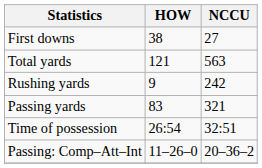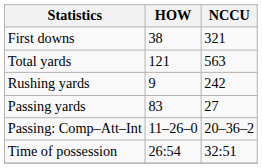(211, 38) 27 -> (215, 38) 321
(215, 106) 321 -> (211, 106) 27
rows swapped: (75, 151) <-> (62, 128)
